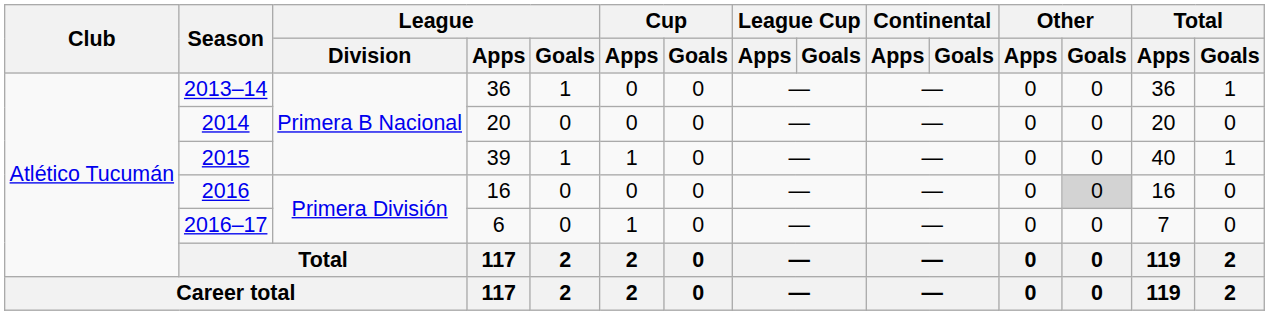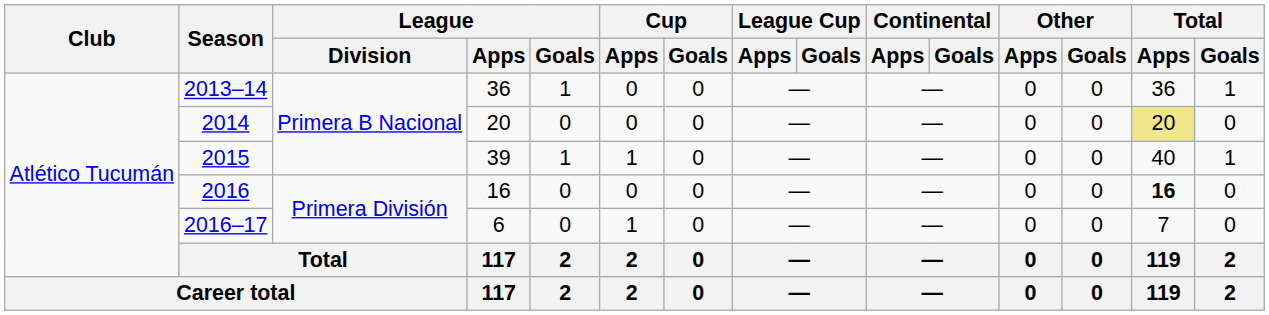(1163, 123) no background -> (1163, 123) khaki background
(1097, 191) lightgrey background -> (1097, 191) no background
(1163, 191) normal -> (1163, 191) bold
